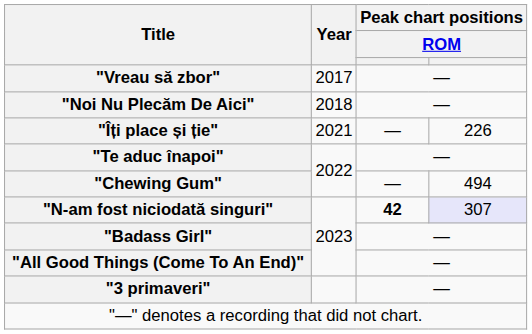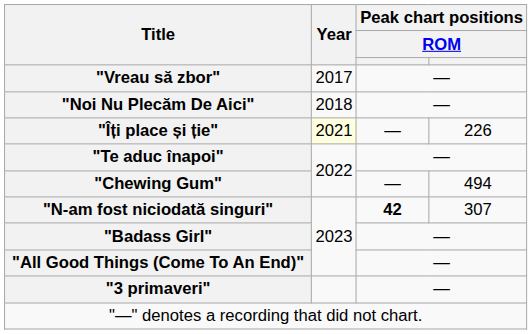(334, 130) no background -> (334, 130) lightyellow background
(478, 210) lavender background -> (478, 210) no background
